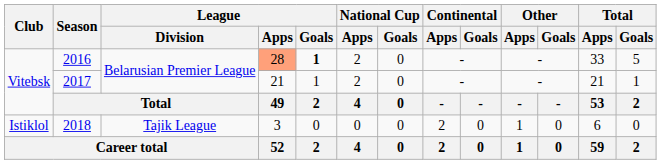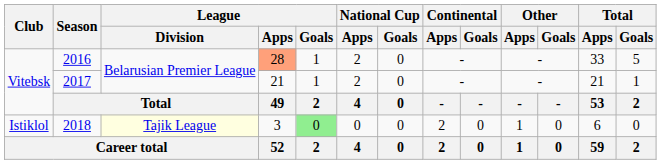(316, 59) bold -> (316, 59) normal
(180, 125) no background -> (180, 125) lightyellow background
(316, 125) no background -> (316, 125) lightgreen background
